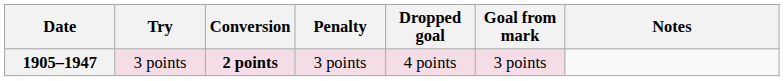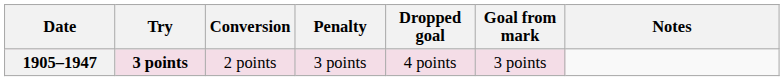(160, 62) normal -> (160, 62) bold
(250, 62) bold -> (250, 62) normal
